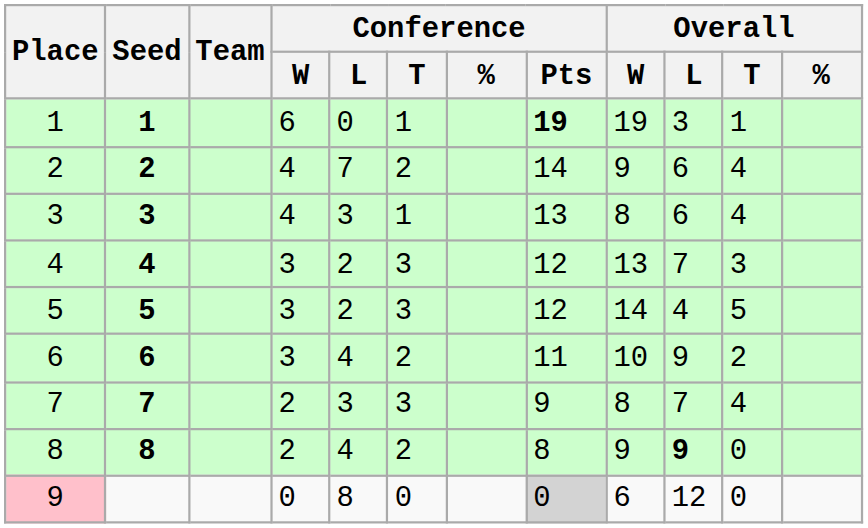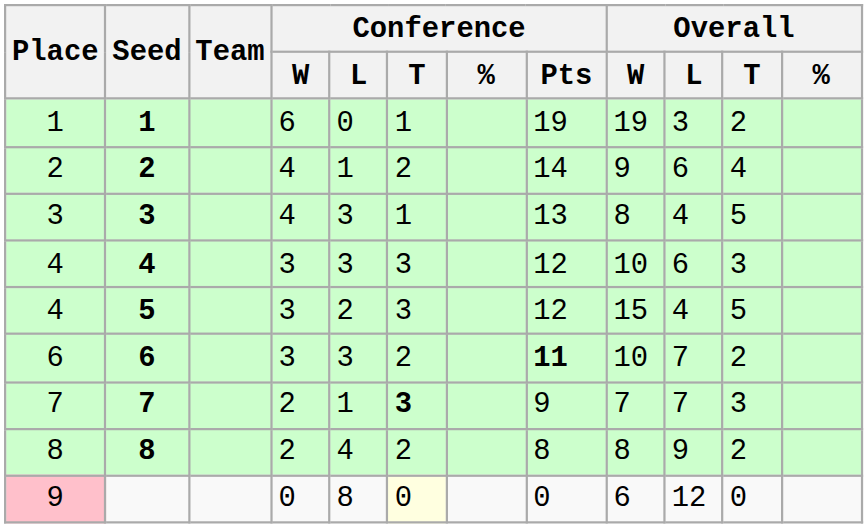(550, 123) bold -> (550, 123) normal
(738, 123) 1 -> (738, 123) 2
(345, 170) 7 -> (345, 170) 1
(680, 217) 6 -> (680, 217) 4
(738, 217) 4 -> (738, 217) 5
(345, 264) 2 -> (345, 264) 3
(631, 264) 13 -> (631, 264) 10
(680, 264) 7 -> (680, 264) 6
(55, 311) 5 -> (55, 311) 4
(631, 311) 14 -> (631, 311) 15
(345, 358) 4 -> (345, 358) 3
(550, 358) normal -> (550, 358) bold
(680, 358) 9 -> (680, 358) 7
(345, 405) 3 -> (345, 405) 1
(403, 405) normal -> (403, 405) bold
(622, 405) 8 -> (622, 405) 7
(738, 405) 4 -> (738, 405) 3
(622, 452) 9 -> (622, 452) 8
(680, 452) bold -> (680, 452) normal
(738, 452) 0 -> (738, 452) 2
(403, 499) no background -> (403, 499) lightyellow background
(542, 499) lightgrey background -> (542, 499) no background
